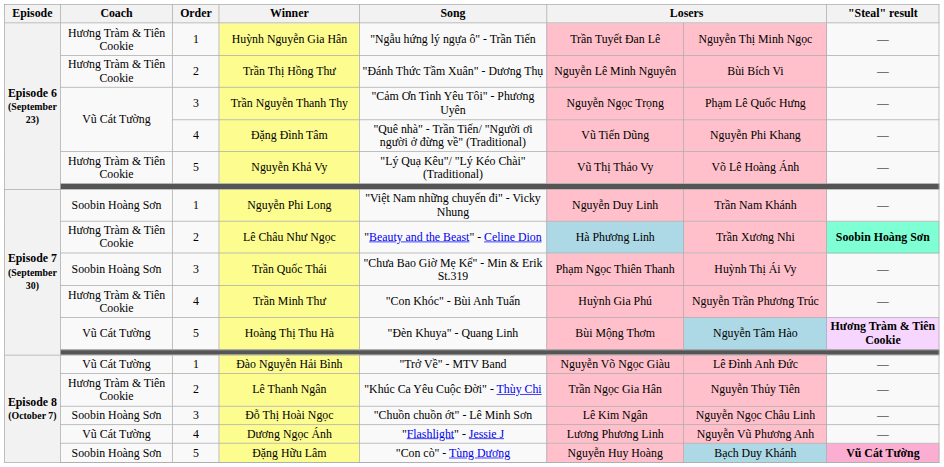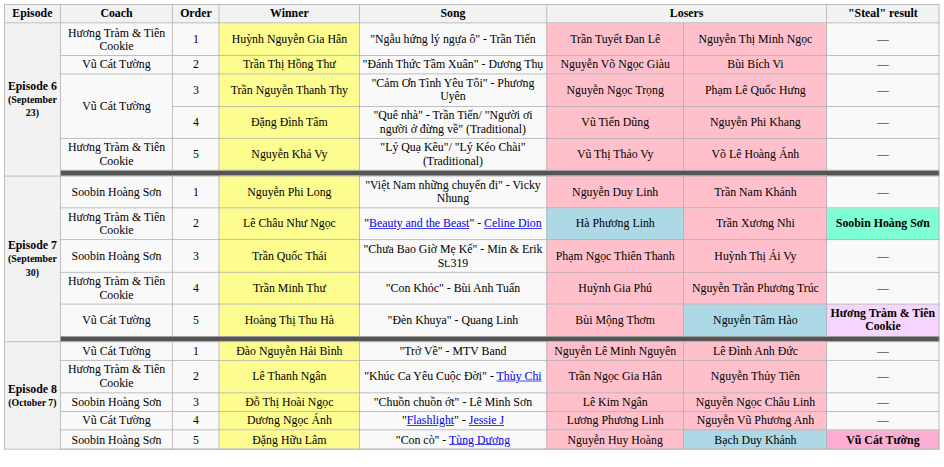(117, 71) Hương Tràm & Tiên Cookie -> (117, 64) Vũ Cát Tường
(615, 71) Nguyễn Lê Minh Nguyên -> (615, 64) Nguyễn Võ Ngọc Giàu
(615, 364) Nguyễn Võ Ngọc Giàu -> (615, 351) Nguyễn Lê Minh Nguyên
